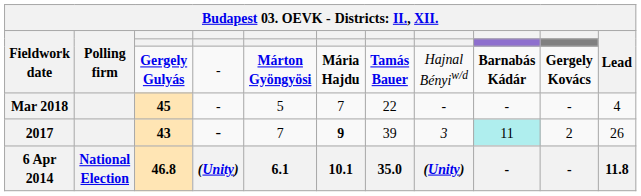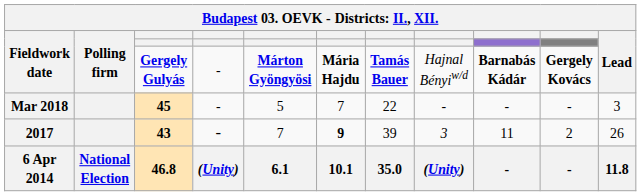(617, 107) 4 -> (617, 107) 3
(507, 133) paleturquoise background -> (507, 133) no background
